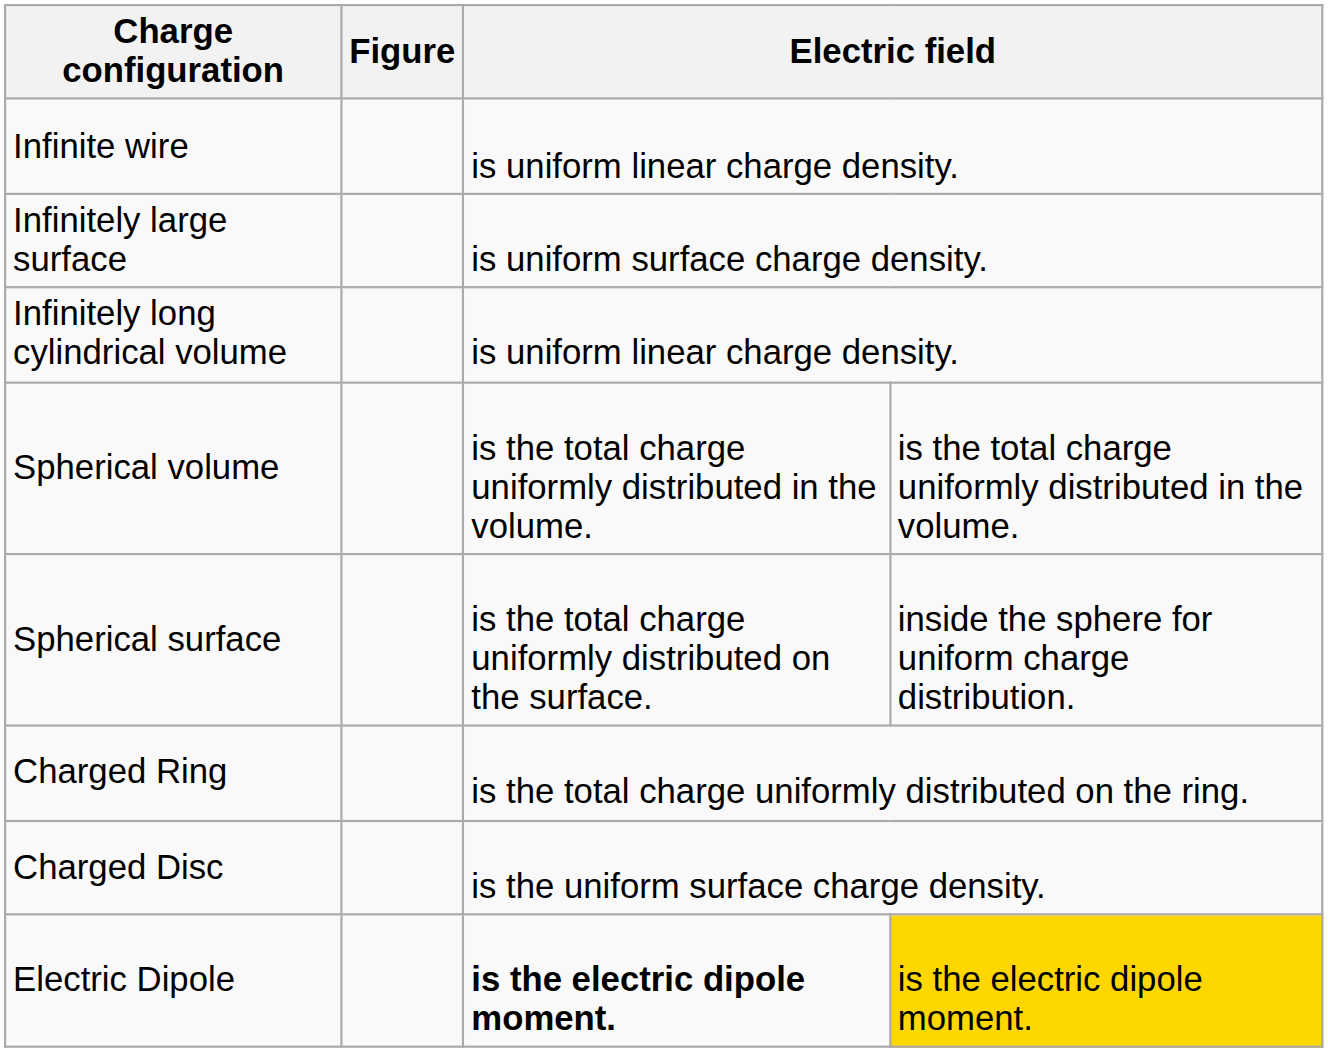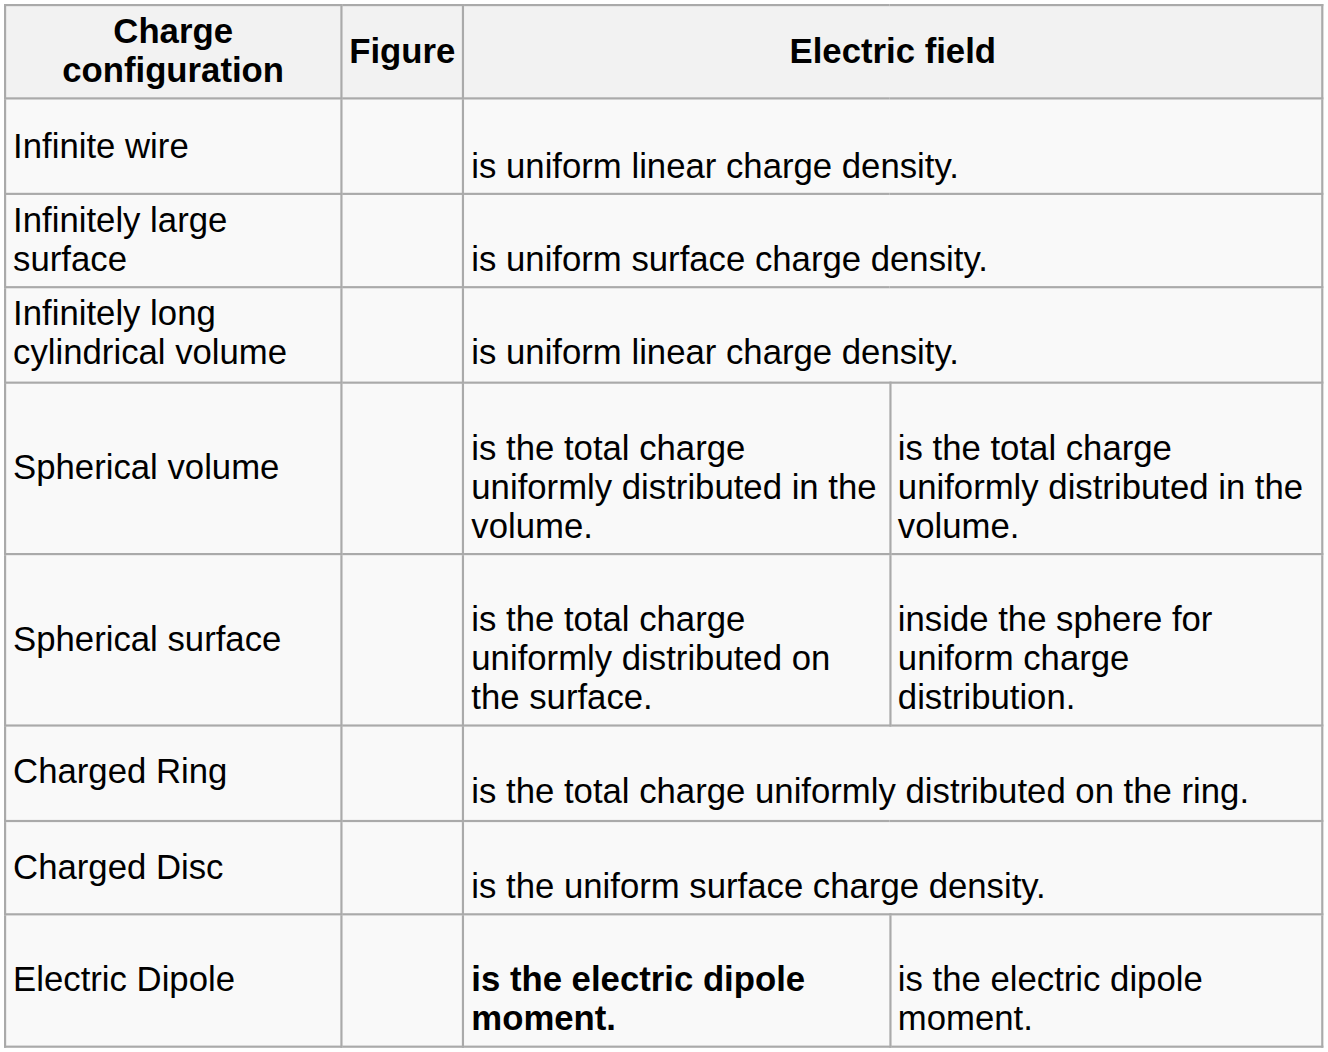(1050, 999) gold background -> (1050, 999) no background
